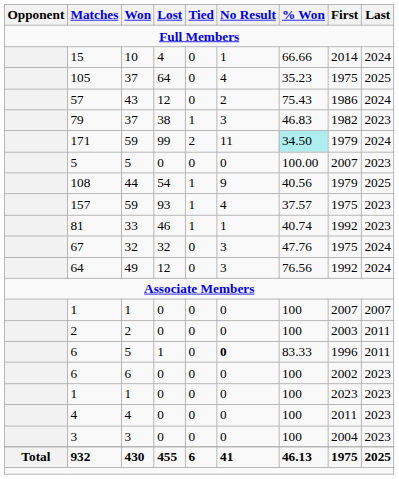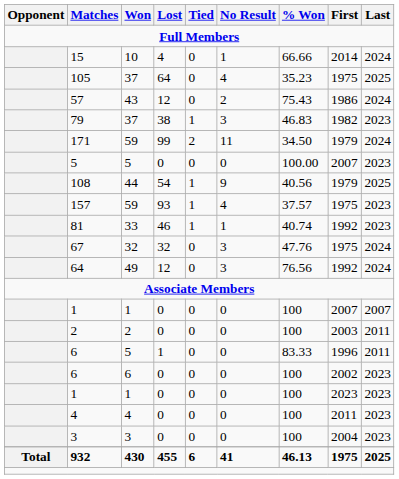(297, 141) paleturquoise background -> (297, 141) no background
(223, 352) bold -> (223, 352) normal
